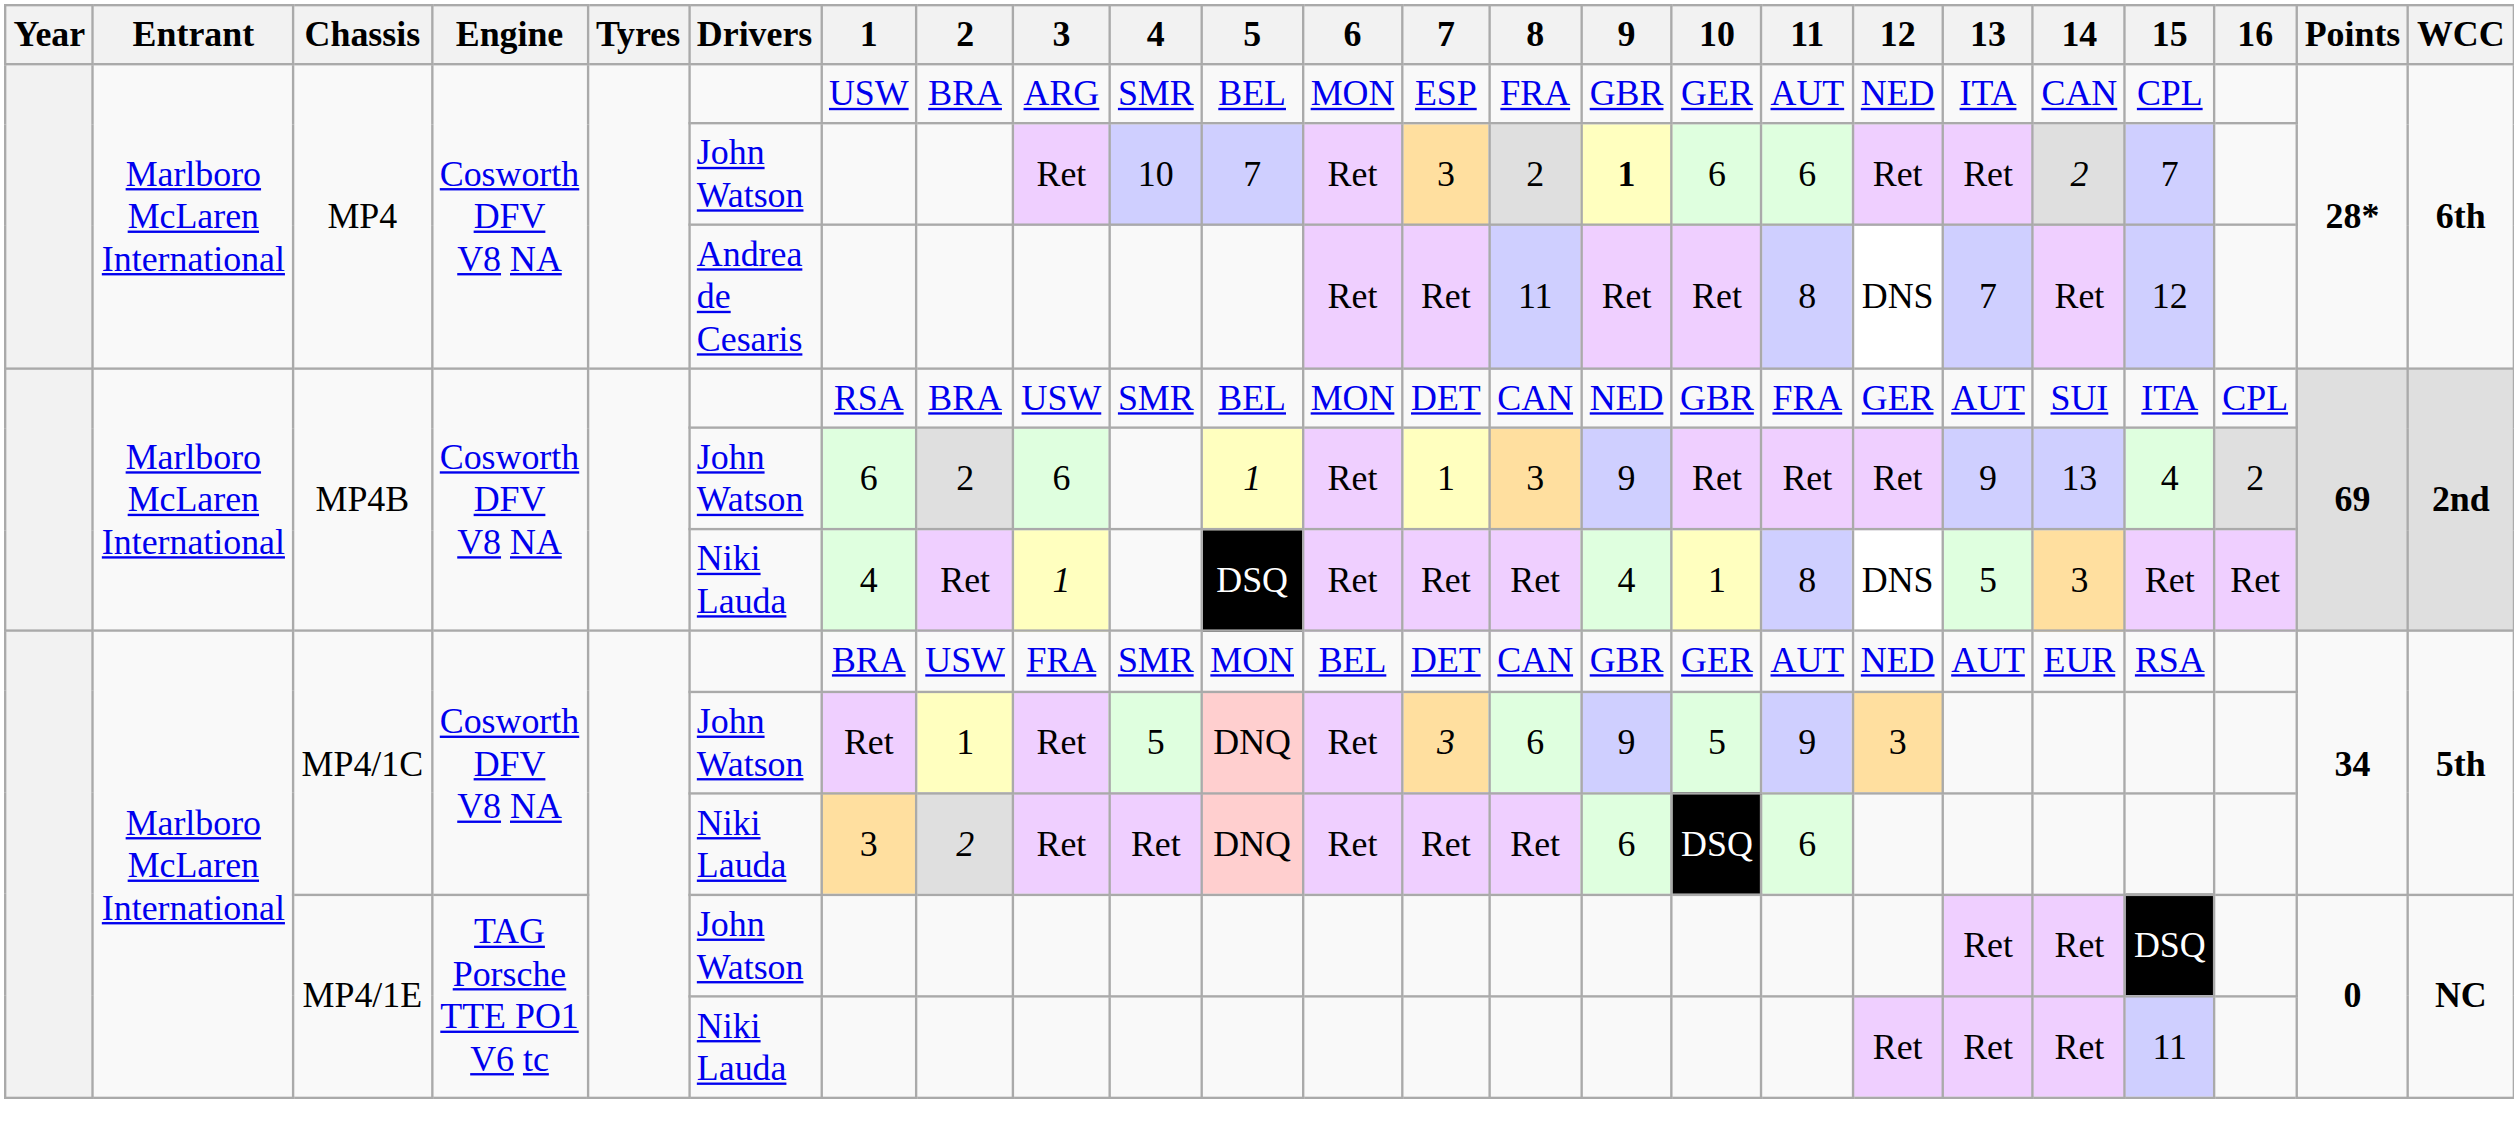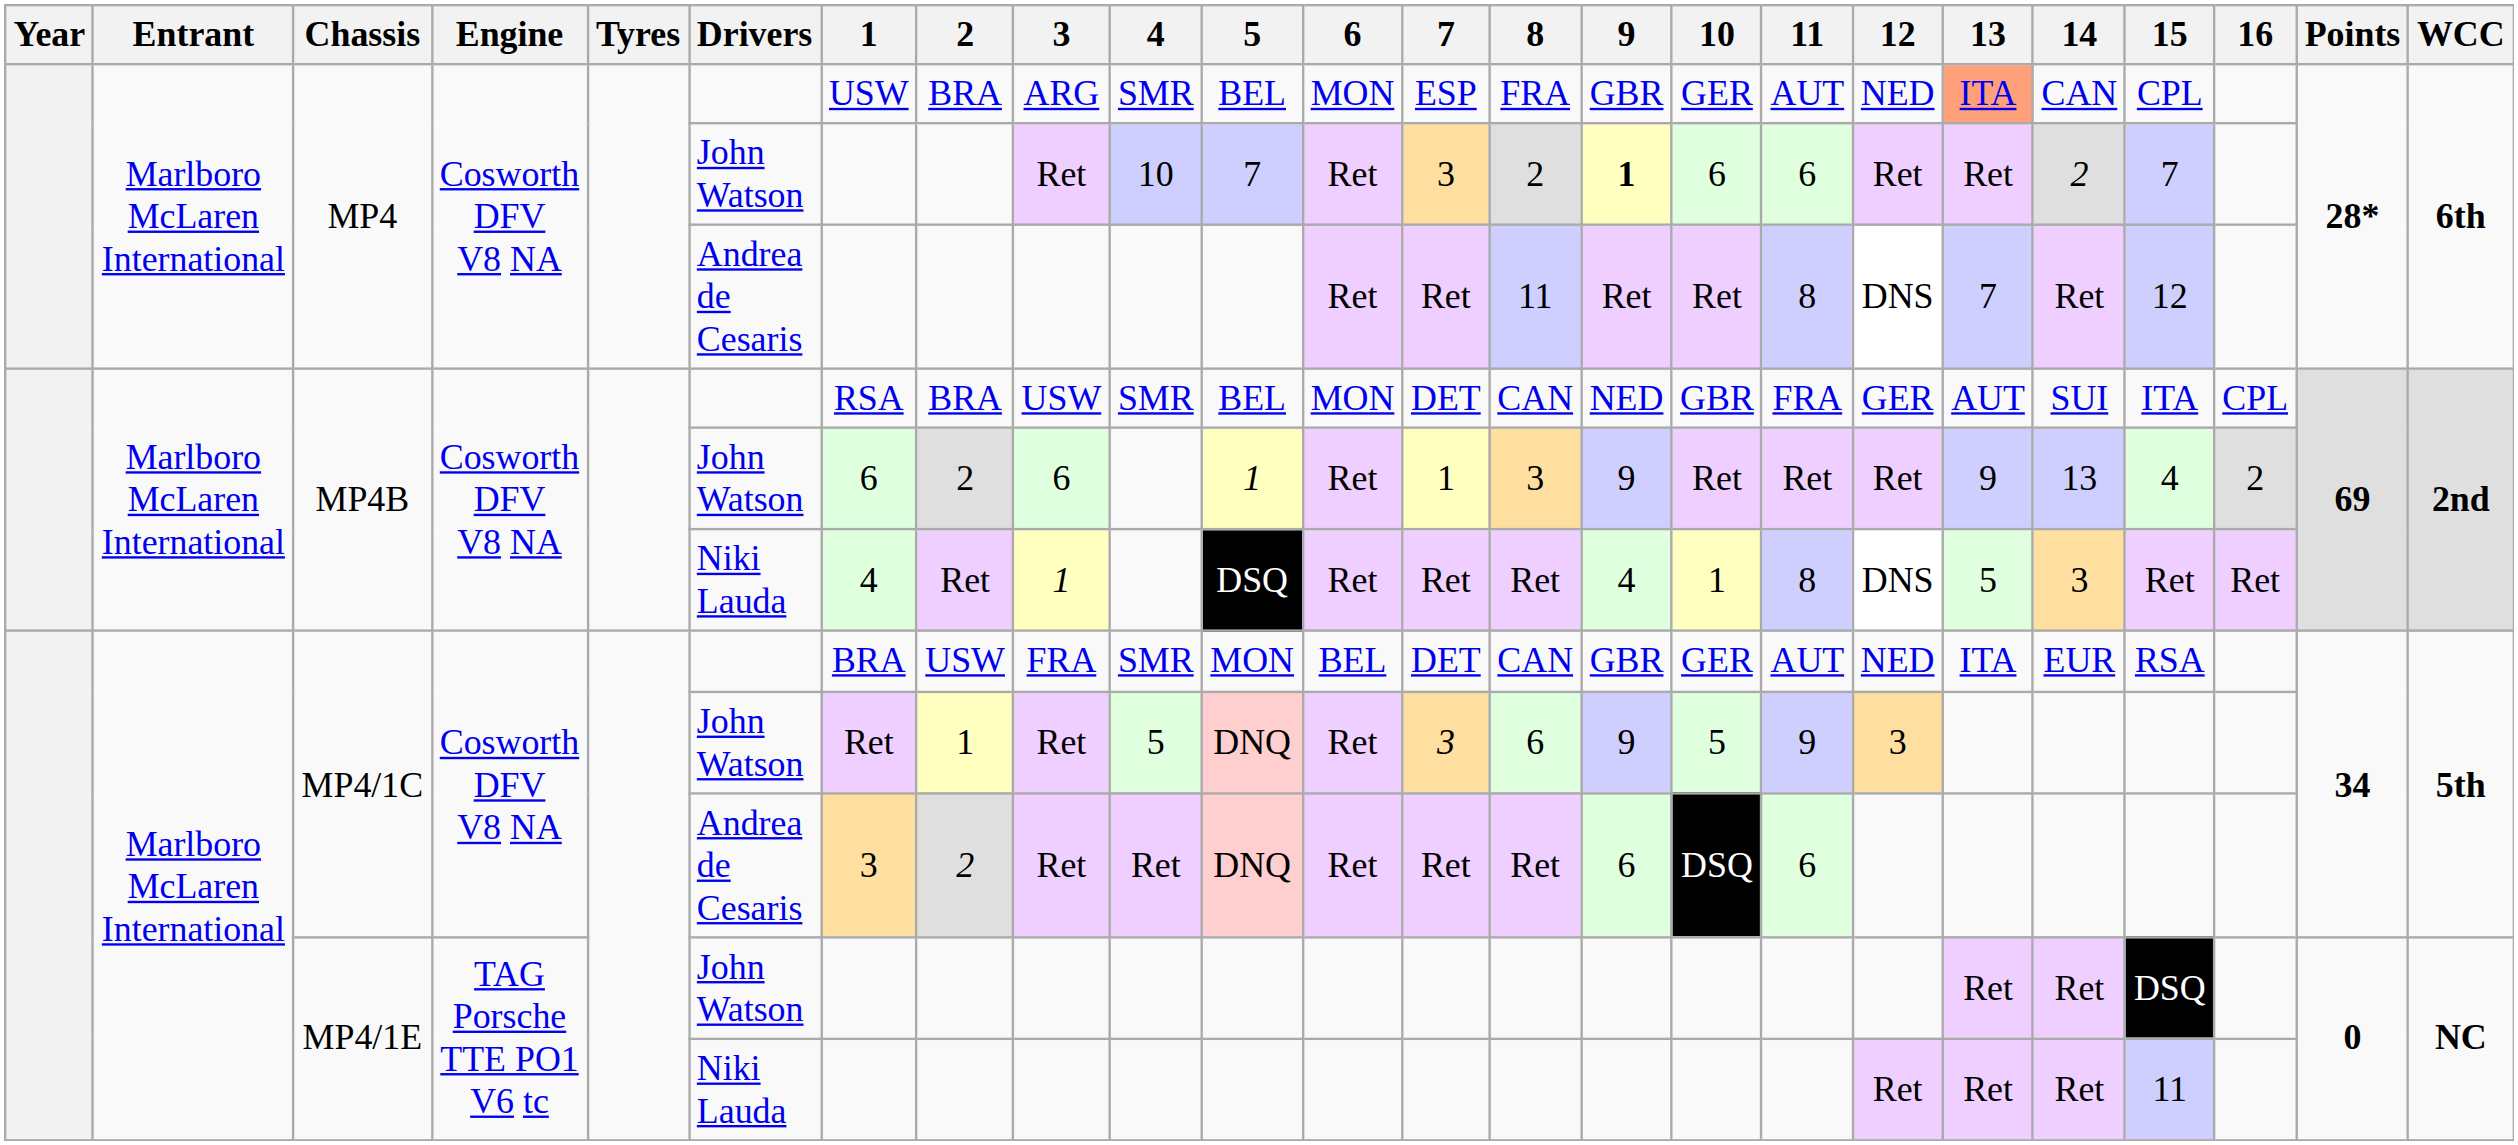(1988, 93) no background -> (1988, 93) lightsalmon background
(1988, 660) AUT -> (1988, 660) ITA
(742, 842) Niki Lauda -> (750, 863) Andrea de Cesaris
